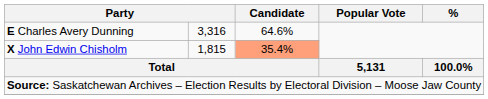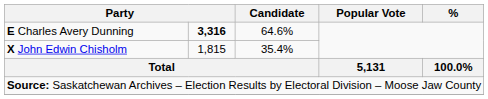(212, 31) normal -> (212, 31) bold
(277, 49) lightsalmon background -> (277, 49) no background
